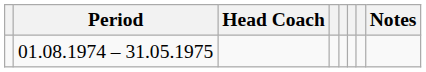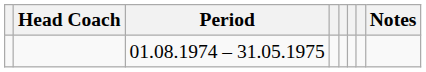columns swapped: (274, 19) <-> (116, 19)
